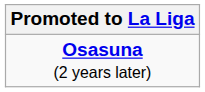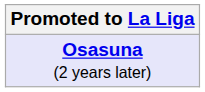(102, 60) no background -> (102, 60) lavender background
